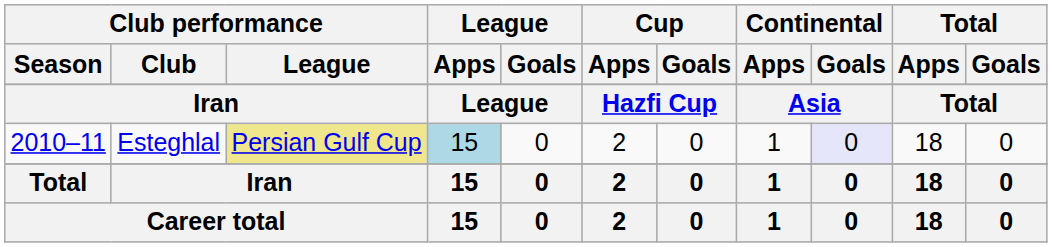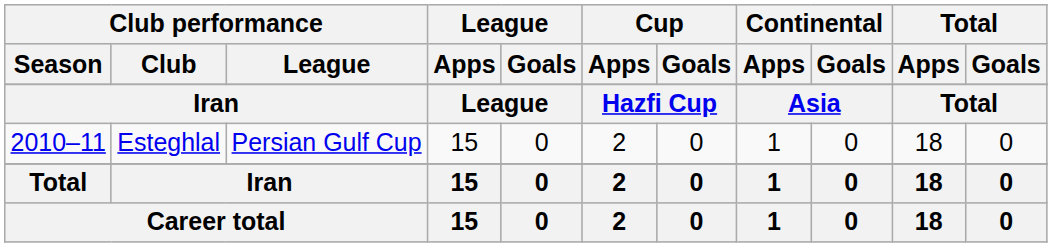(327, 143) khaki background -> (327, 143) no background
(464, 143) lightblue background -> (464, 143) no background
(851, 143) lavender background -> (851, 143) no background
